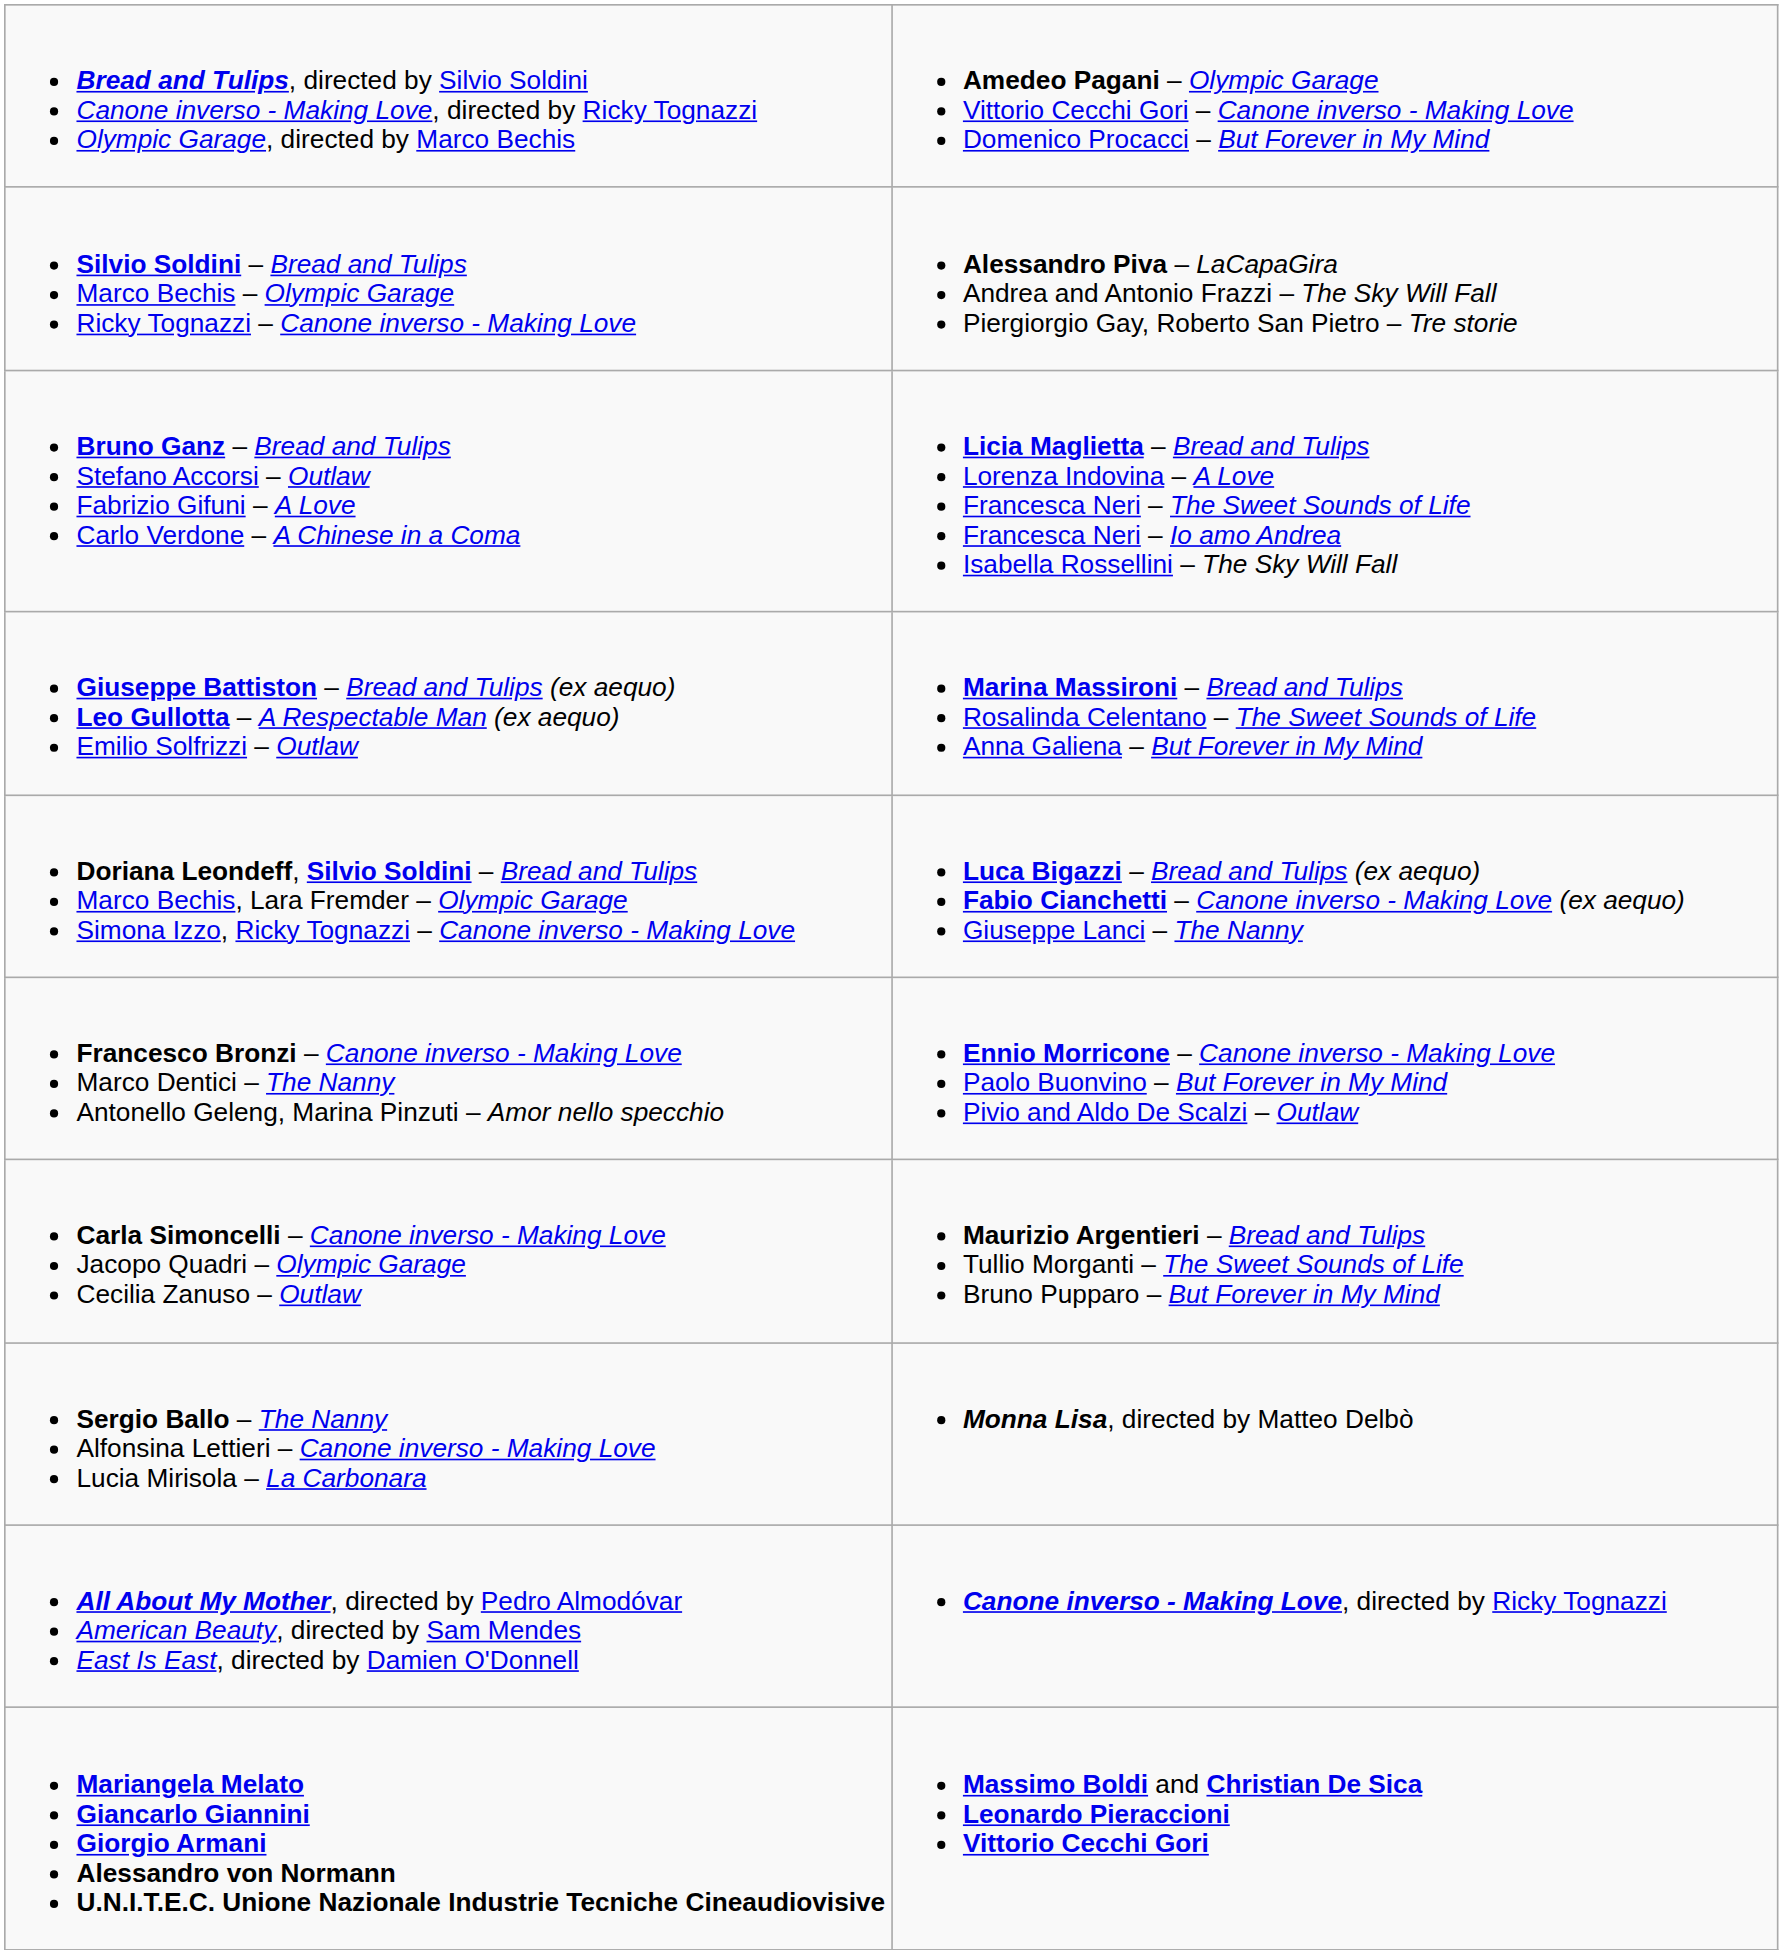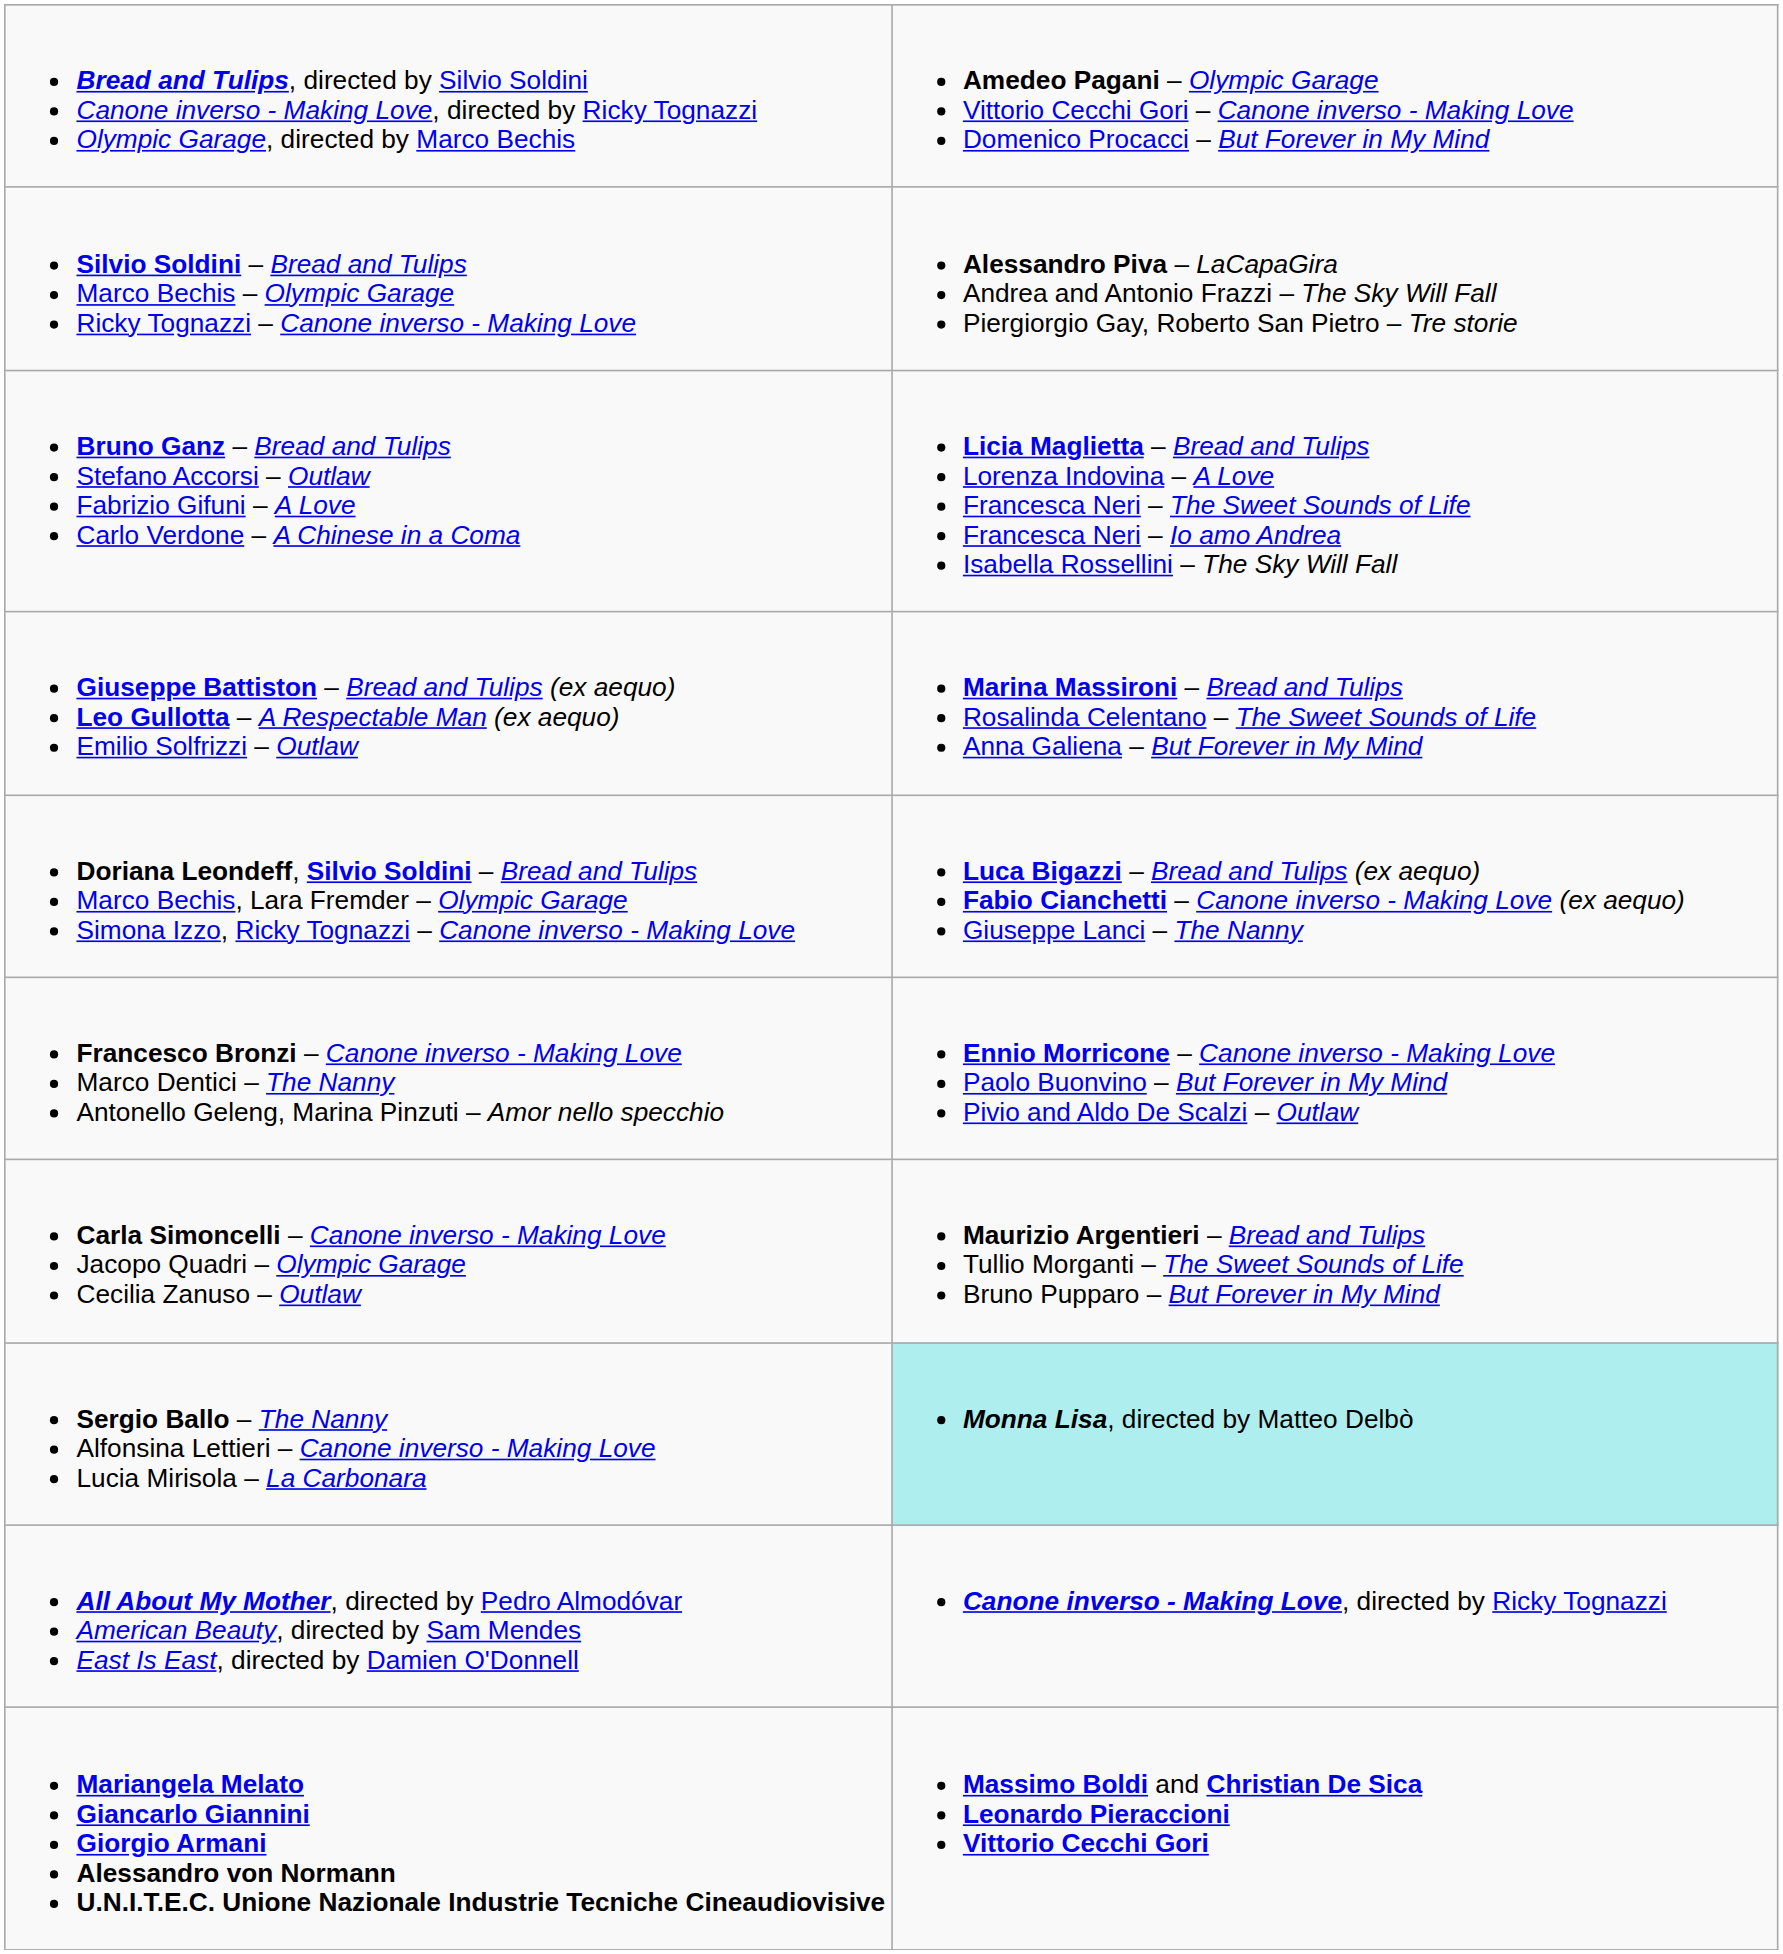(1334, 1419) no background -> (1334, 1419) paleturquoise background
